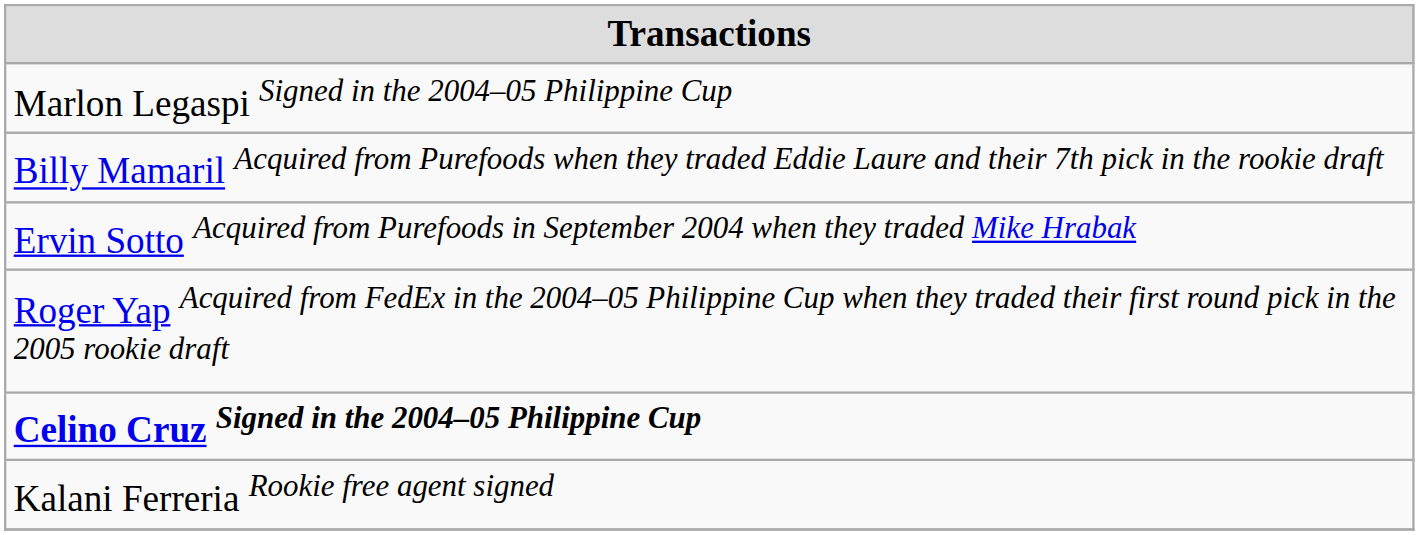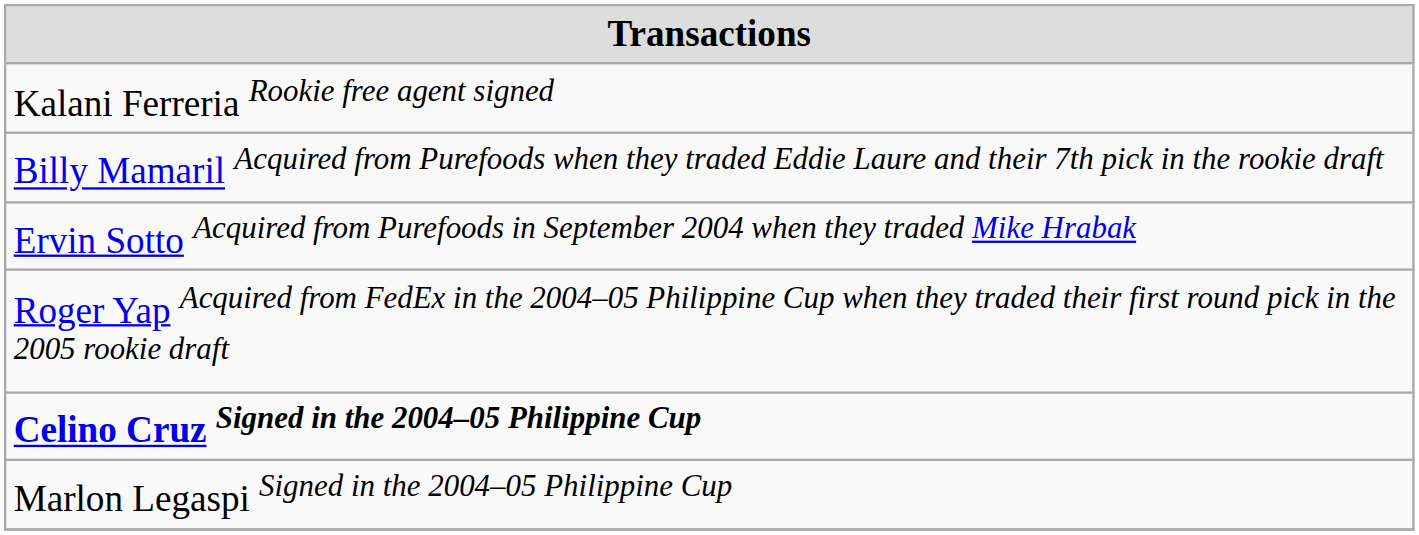(373, 97) Marlon Legaspi Signed in the 2004–05 Philippine Cup -> (284, 97) Kalani Ferreria Rookie free agent signed
(284, 494) Kalani Ferreria Rookie free agent signed -> (373, 494) Marlon Legaspi Signed in the 2004–05 Philippine Cup
